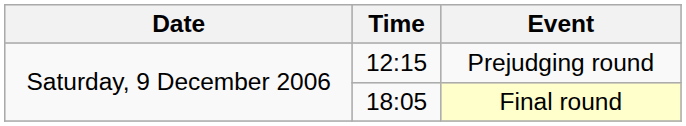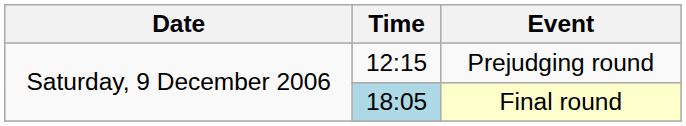(397, 101) no background -> (397, 101) lightblue background
